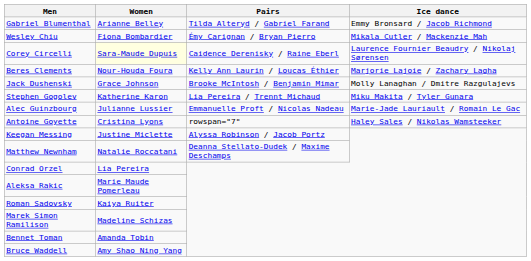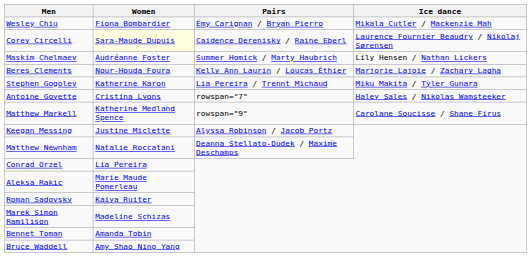- row: (48, 23)
+ row: (41, 58)
- row: (39, 83)
- row: (41, 109)
+ row: (41, 113)
